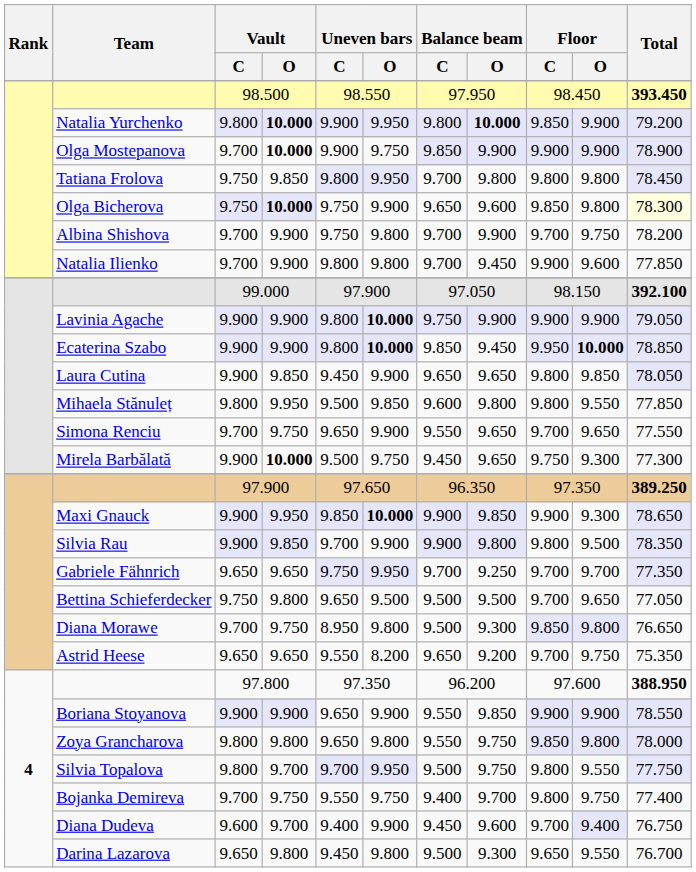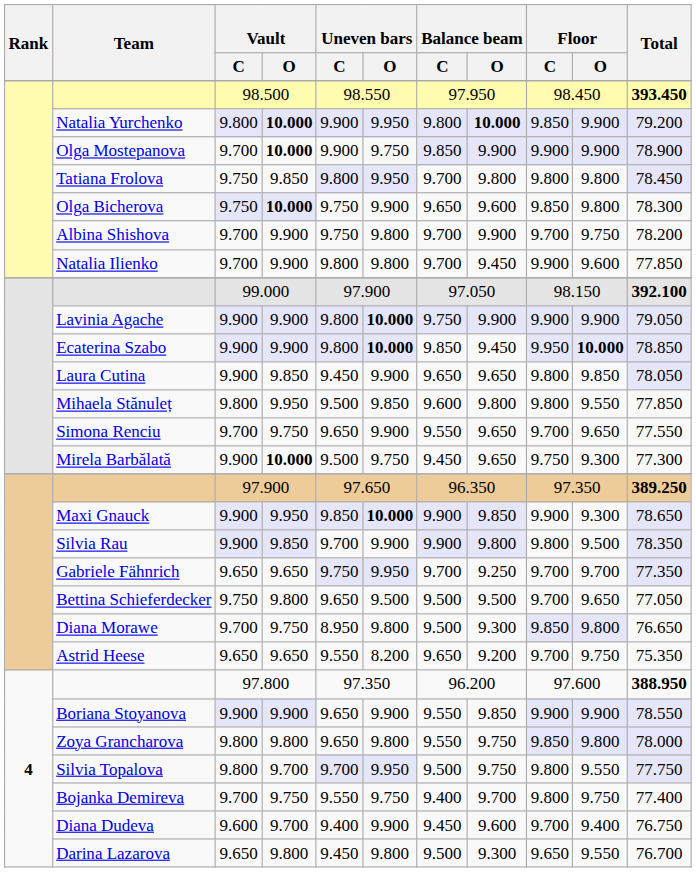(659, 207) lightyellow background -> (659, 207) no background
(600, 824) lavender background -> (600, 824) no background
